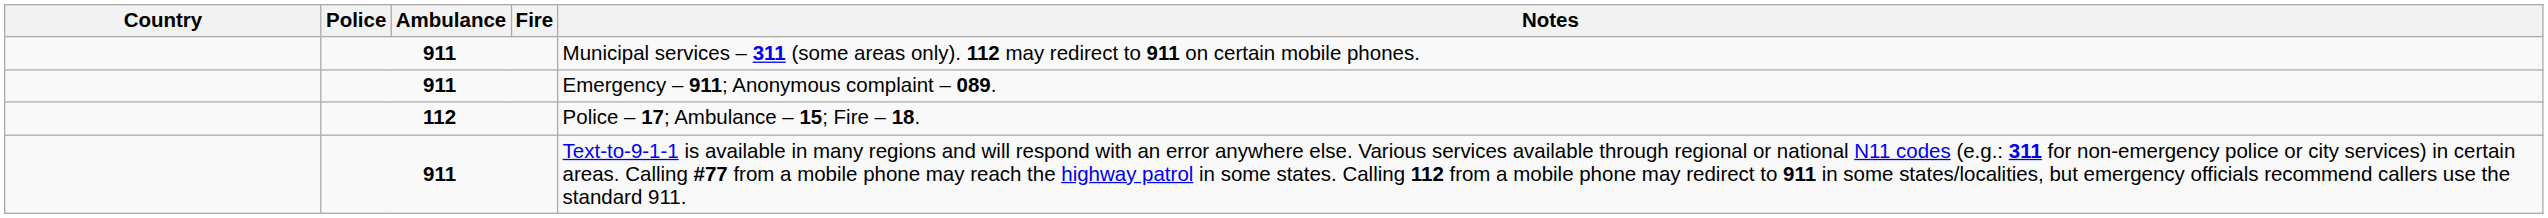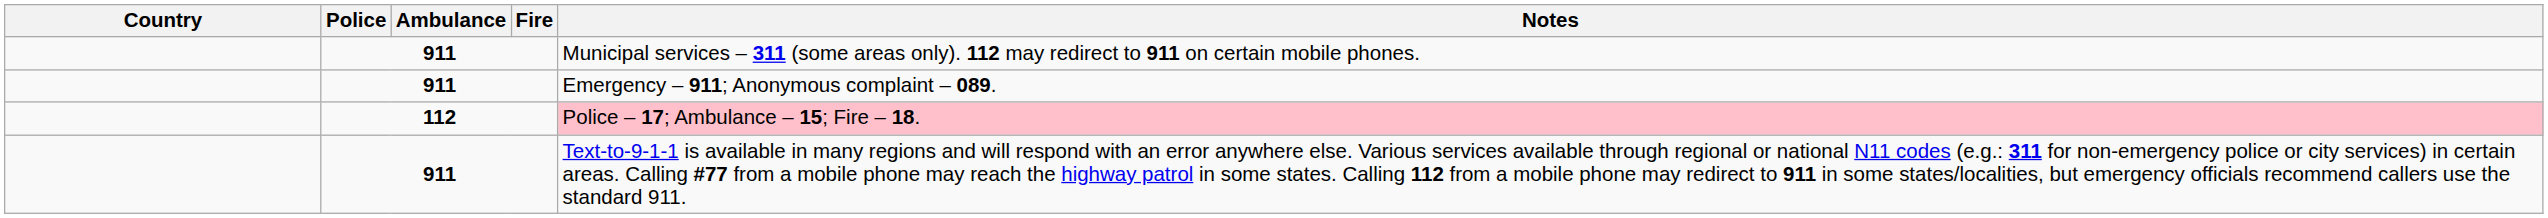(741, 118) no background -> (741, 118) pink background
